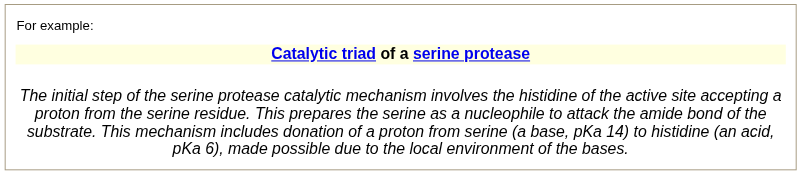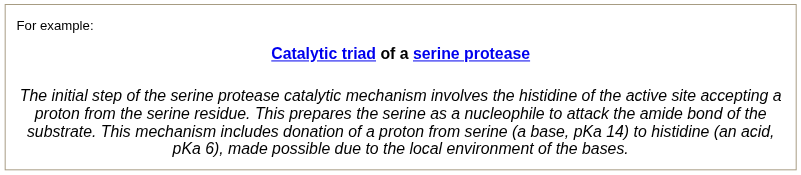(401, 54) lightyellow background -> (401, 54) no background
